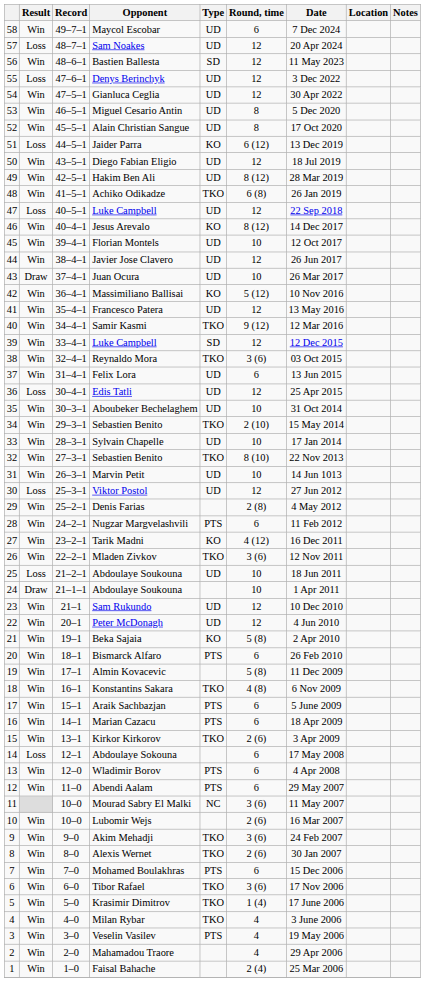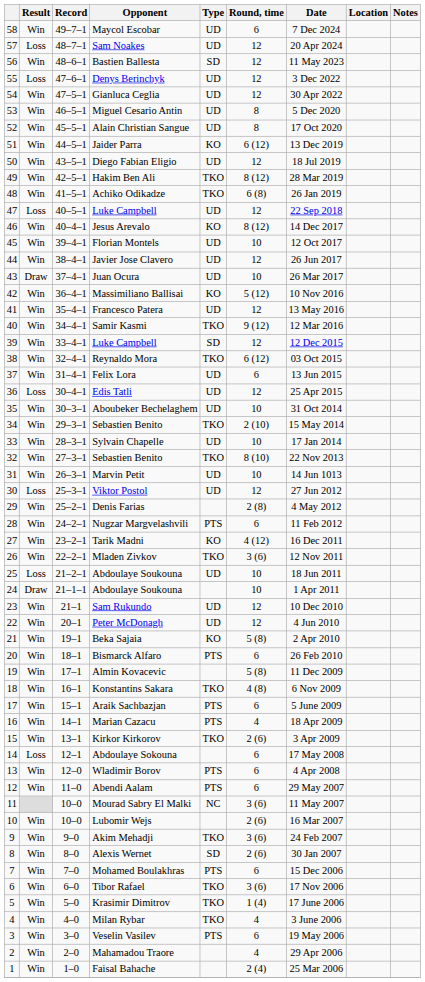(36, 144) Loss -> (36, 144) Win
(213, 177) UD -> (213, 177) TKO
(256, 359) 3 (6) -> (256, 359) 6 (12)
(256, 721) 6 -> (256, 721) 4
(213, 853) TKO -> (213, 853) SD
(256, 936) 4 -> (256, 936) 6
